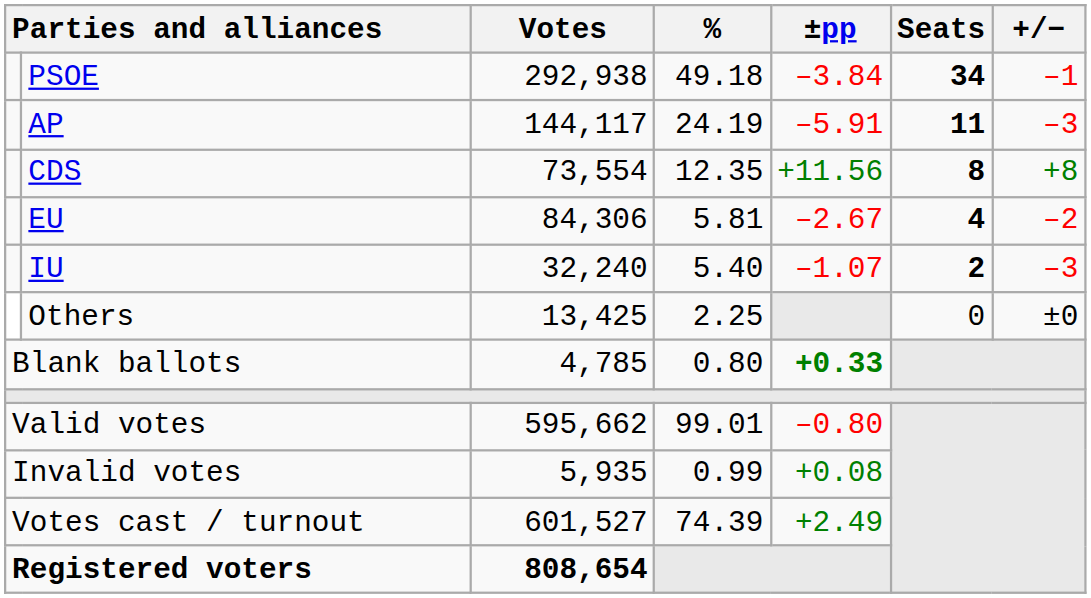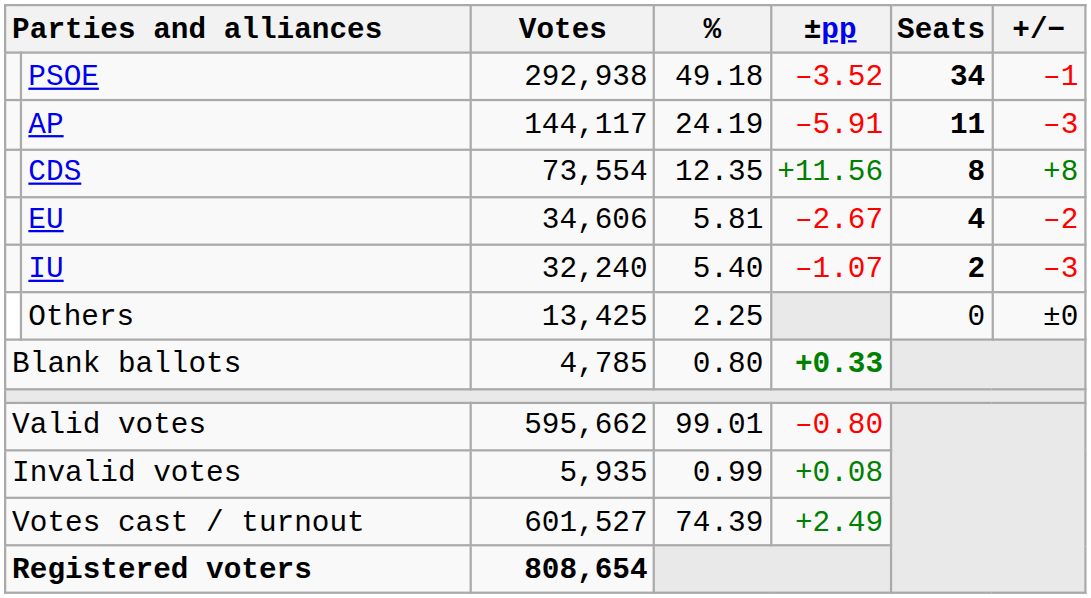(839, 77) –3.84 -> (839, 77) –3.52
(595, 221) 84,306 -> (595, 221) 34,606
